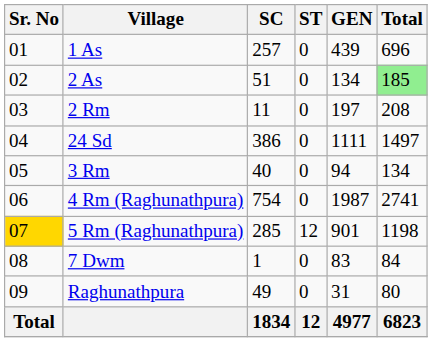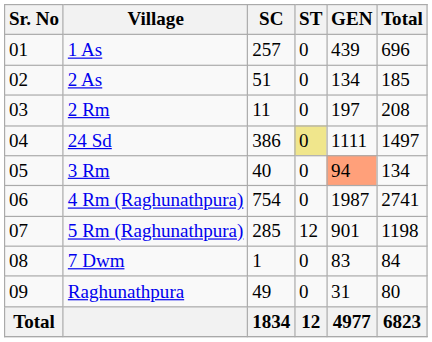(395, 79) lightgreen background -> (395, 79) no background
(304, 140) no background -> (304, 140) khaki background
(341, 170) no background -> (341, 170) lightsalmon background
(19, 230) gold background -> (19, 230) no background
